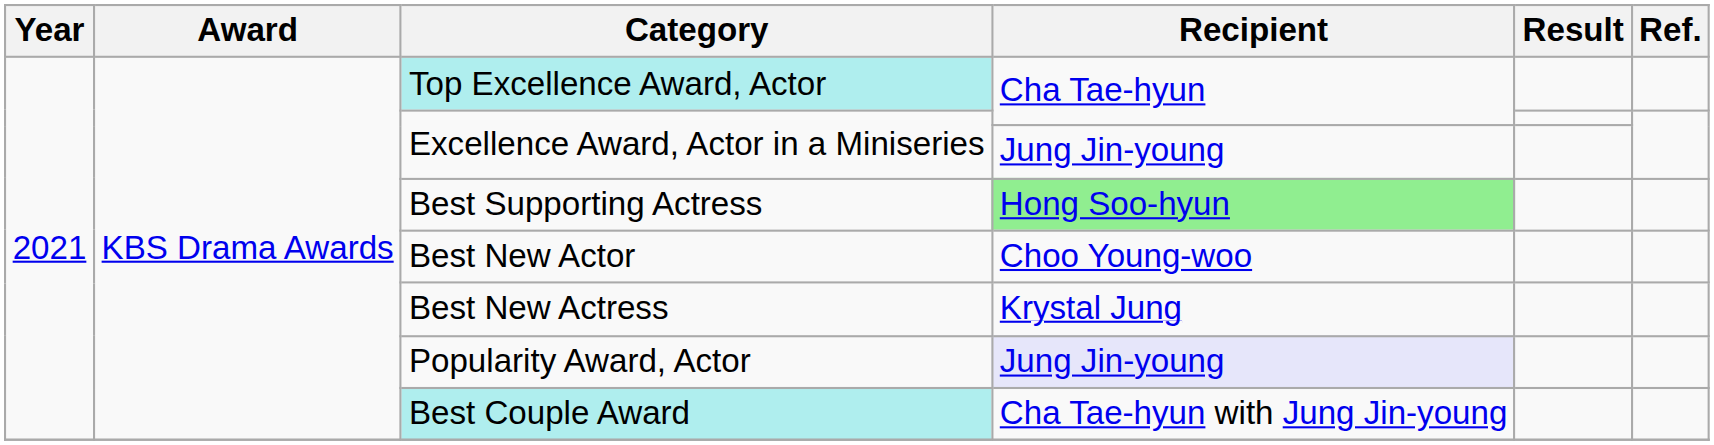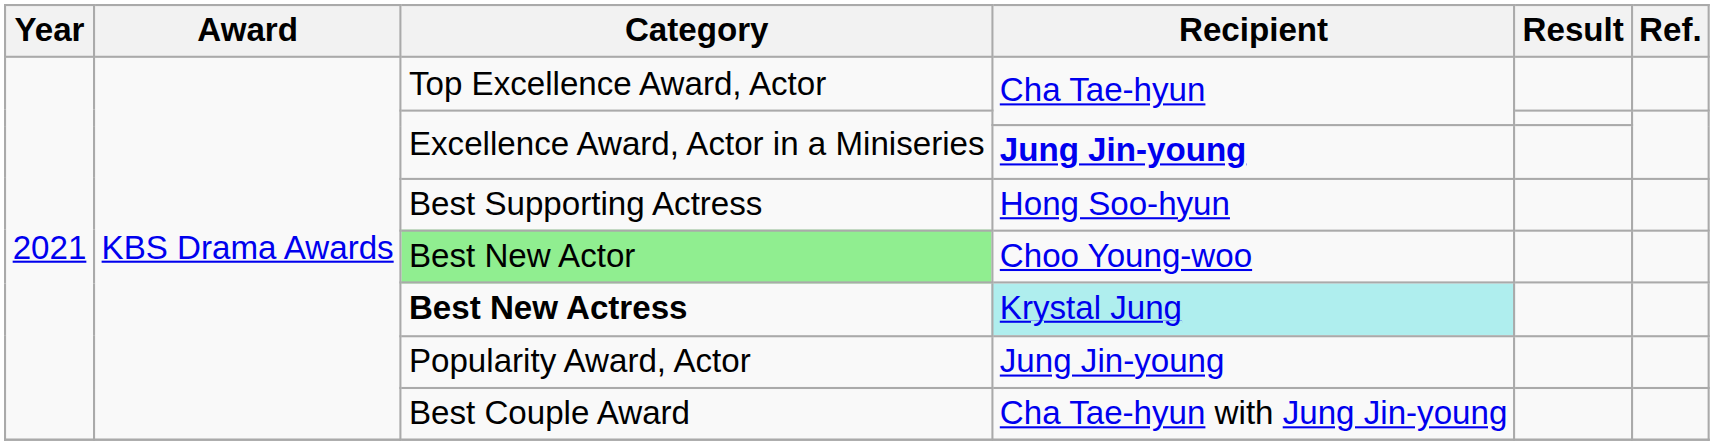(618, 83) paleturquoise background -> (618, 83) no background
(1112, 151) normal -> (1123, 151) bold
(1115, 203) lightgreen background -> (1115, 203) no background
(522, 256) no background -> (522, 256) lightgreen background
(539, 308) normal -> (548, 308) bold
(1091, 308) no background -> (1091, 308) paleturquoise background
(1112, 361) lavender background -> (1112, 361) no background
(549, 413) paleturquoise background -> (549, 413) no background
